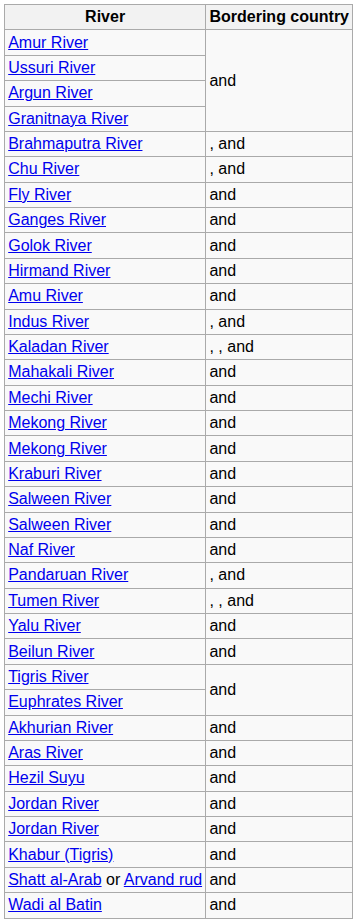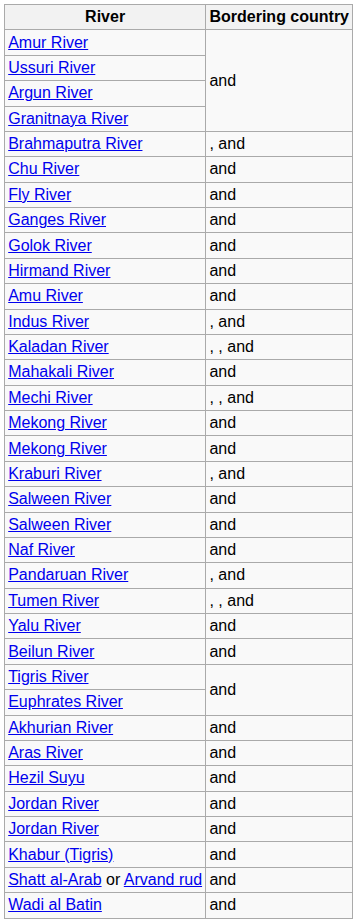(227, 169) , and -> (223, 169) and
(223, 397) and -> (232, 397) , , and
(223, 473) and -> (227, 473) , and
